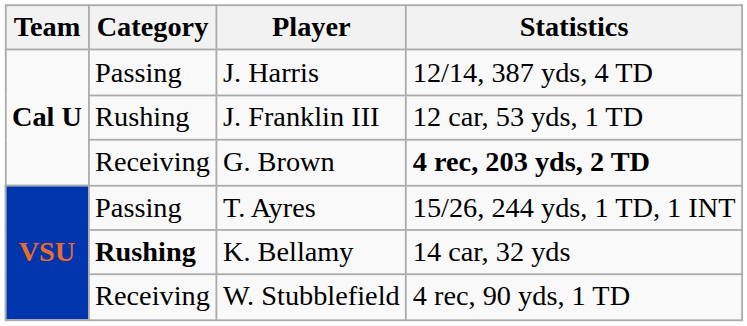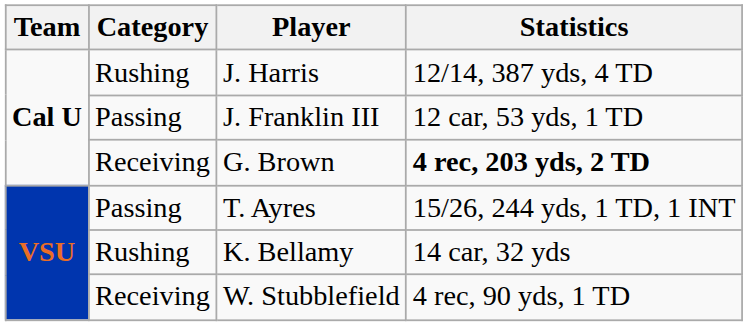(138, 72) Passing -> (142, 72) Rushing
(142, 117) Rushing -> (138, 117) Passing
(145, 251) bold -> (142, 251) normal
